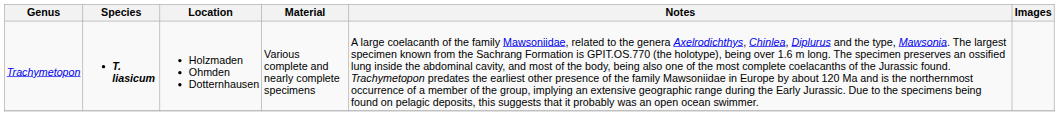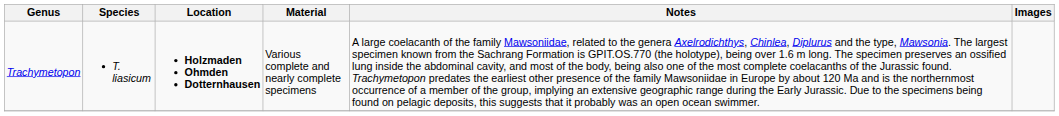(121, 72) bold -> (119, 72) normal
(211, 72) normal -> (209, 72) bold
